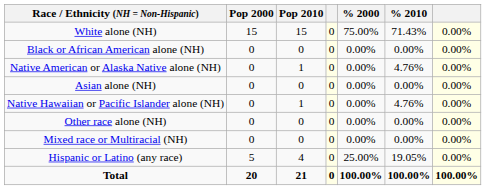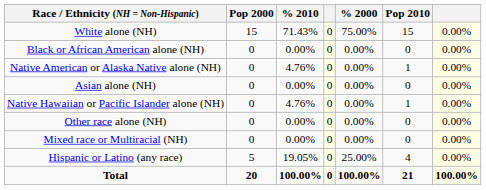columns swapped: (301, 13) <-> (409, 13)
